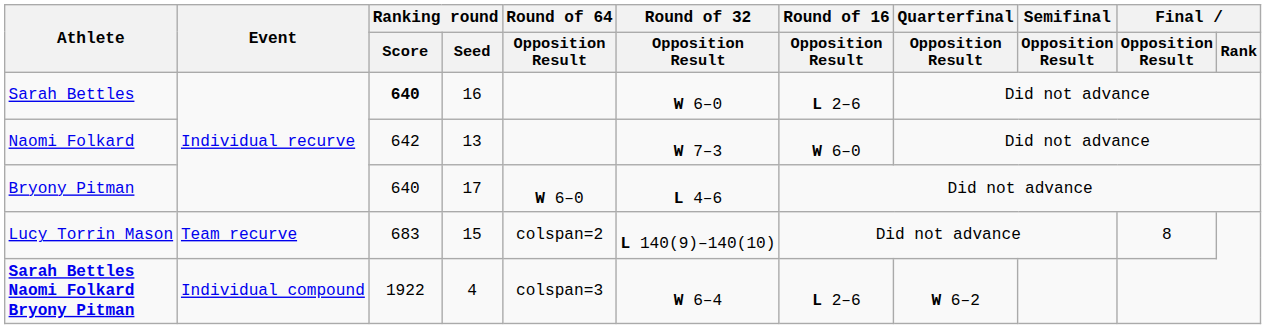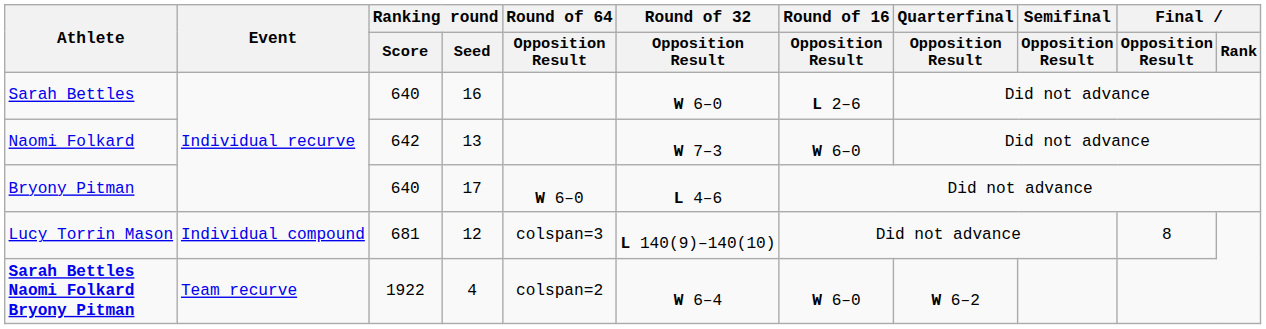(405, 95) bold -> (405, 95) normal
(239, 235) Team recurve -> (273, 235) Individual compound
(405, 235) 683 -> (405, 235) 681
(472, 235) 15 -> (472, 235) 12
(560, 235) colspan=2 -> (560, 235) colspan=3
(273, 291) Individual compound -> (239, 291) Team recurve
(560, 291) colspan=3 -> (560, 291) colspan=2
(836, 300) L 2–6 -> (836, 300) W 6–0
